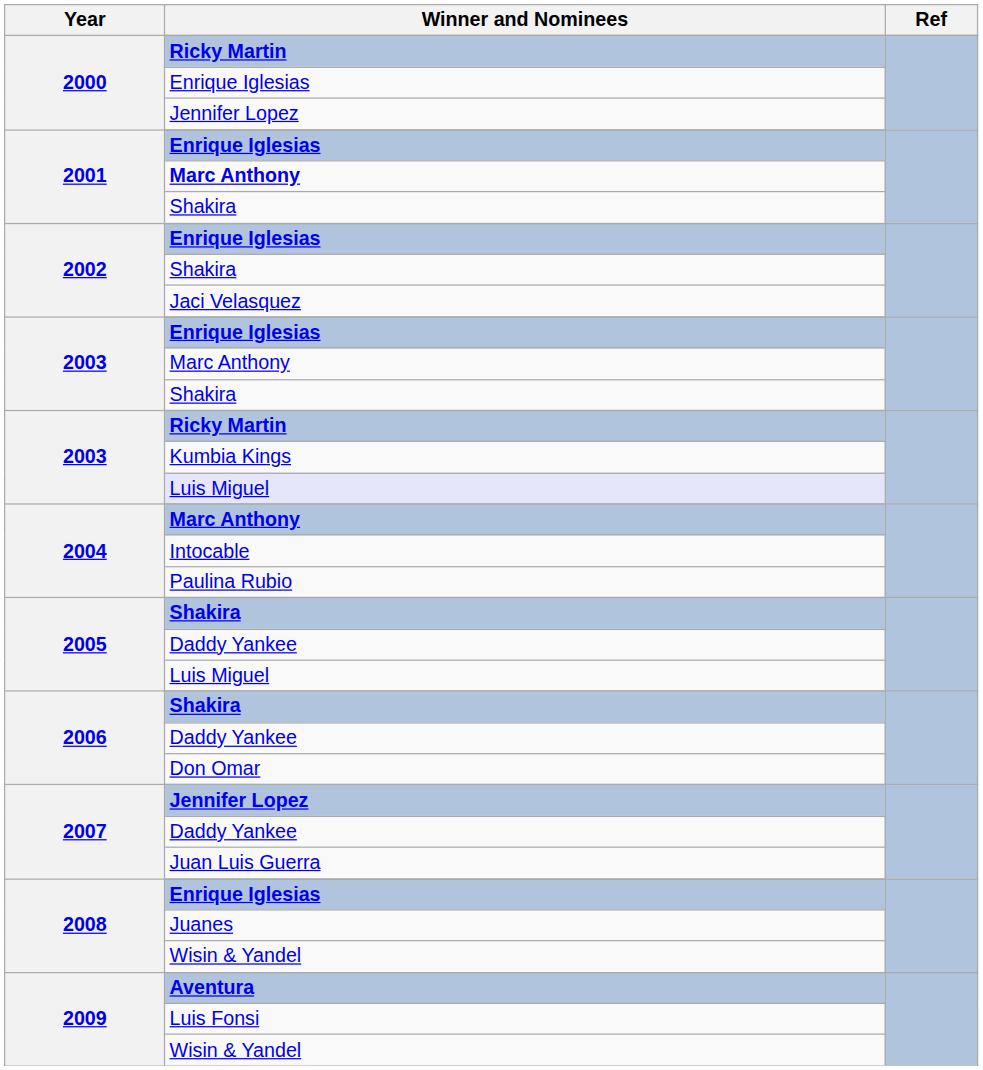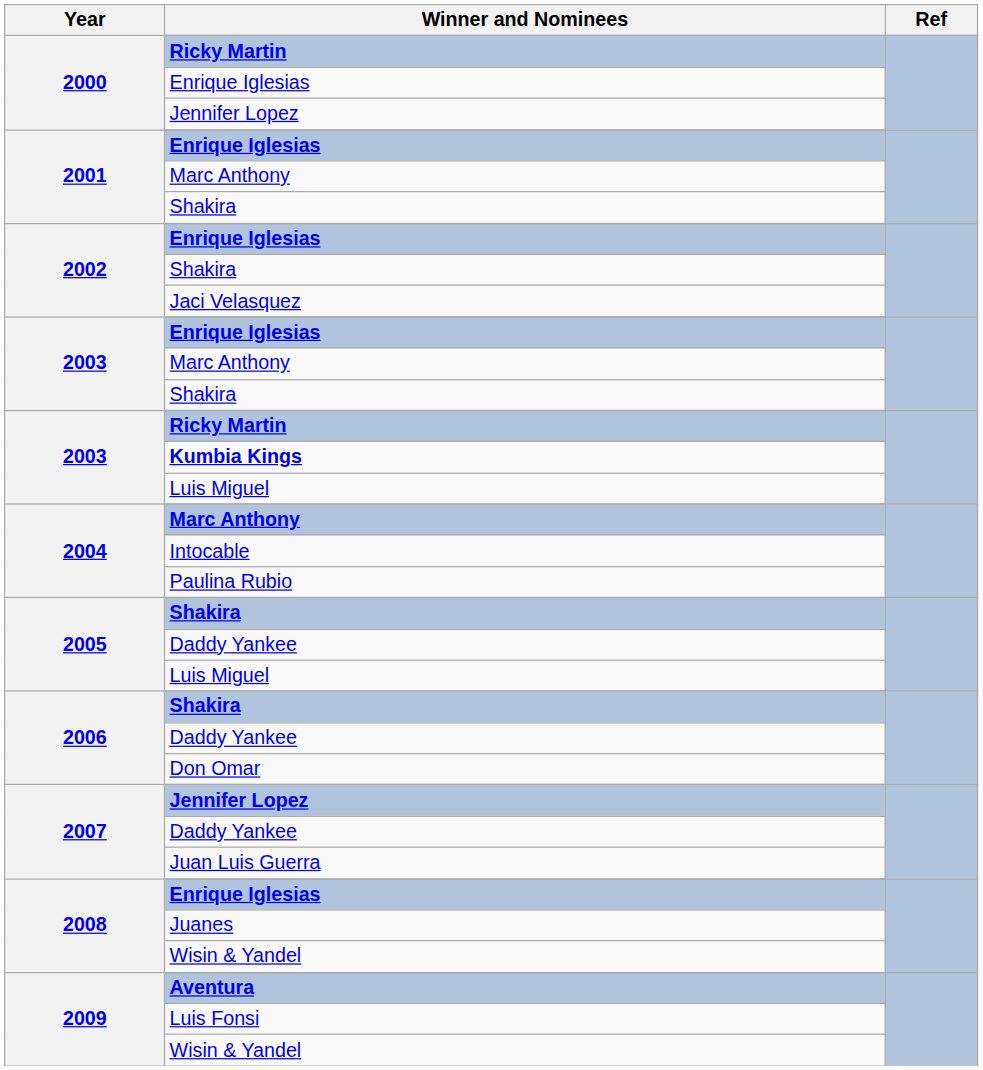(235, 176) bold -> (230, 176) normal
(230, 457) normal -> (236, 457) bold
(219, 488) lavender background -> (219, 488) no background
